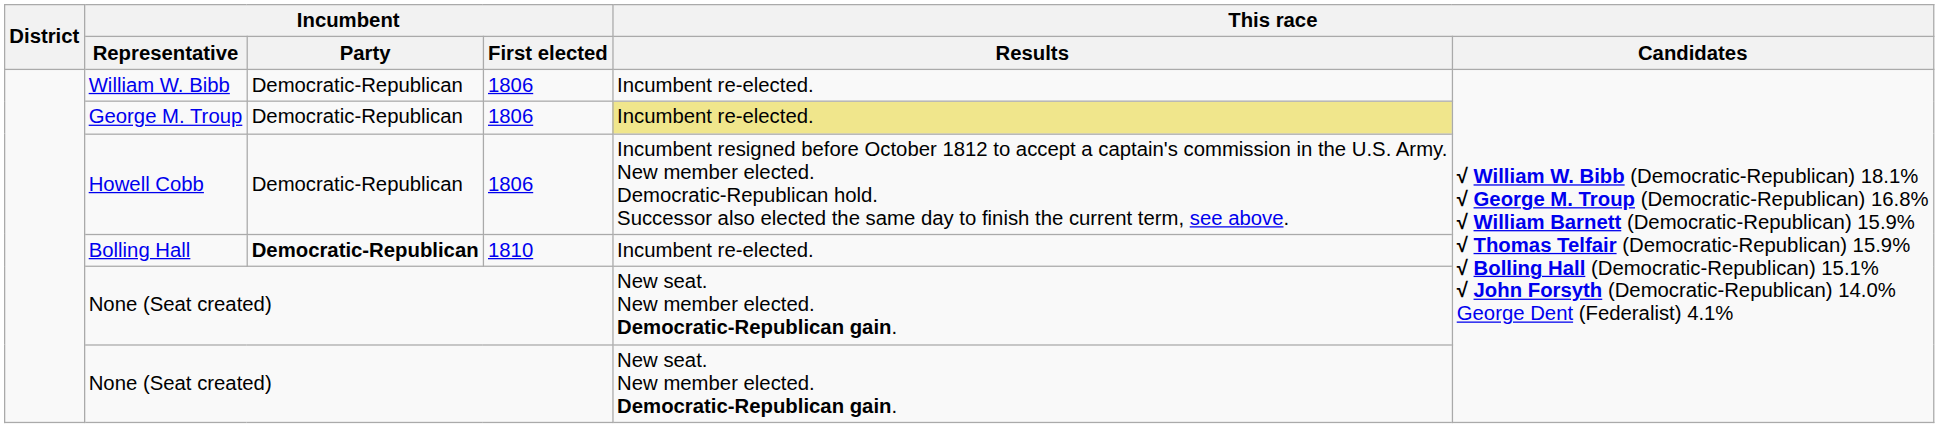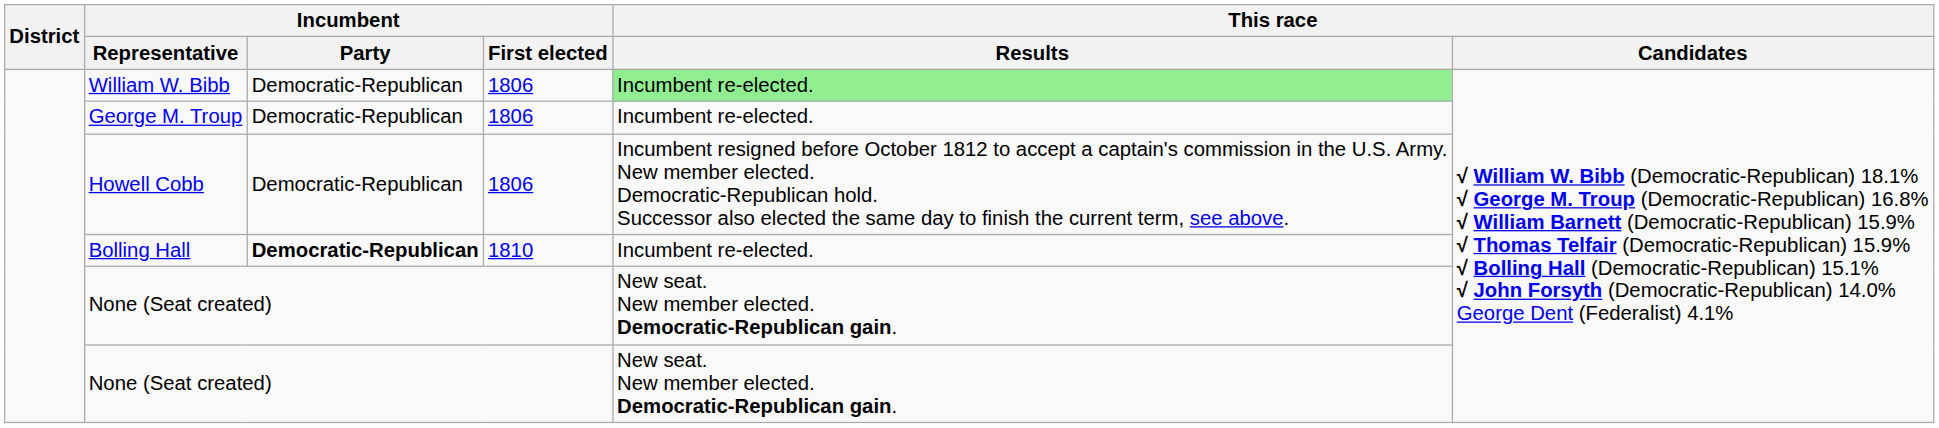(715, 85) no background -> (715, 85) lightgreen background
(715, 117) khaki background -> (715, 117) no background
